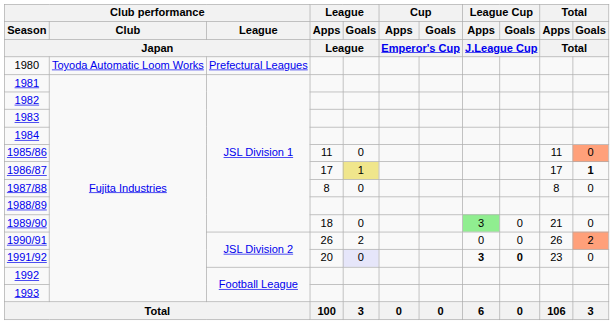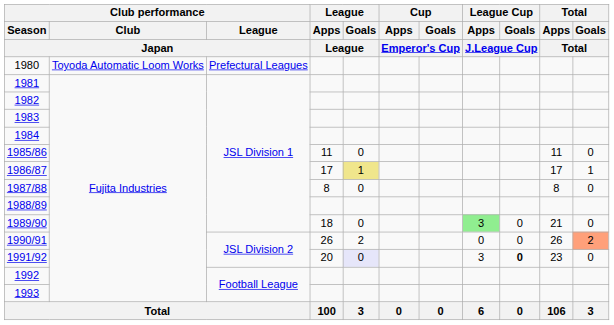(591, 153) lightsalmon background -> (591, 153) no background
(591, 170) bold -> (591, 170) normal
(481, 258) bold -> (481, 258) normal
